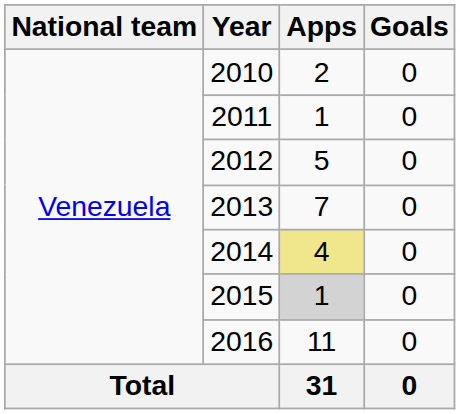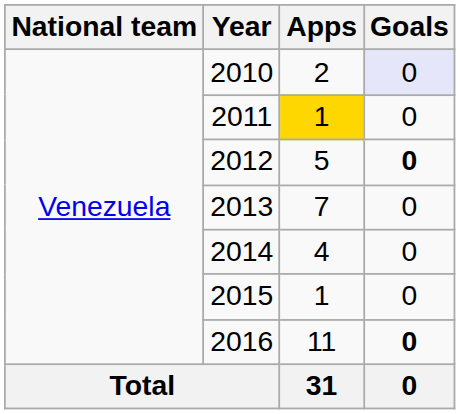(409, 71) no background -> (409, 71) lavender background
(322, 116) no background -> (322, 116) gold background
(409, 161) normal -> (409, 161) bold
(322, 251) khaki background -> (322, 251) no background
(322, 296) lightgrey background -> (322, 296) no background
(409, 341) normal -> (409, 341) bold
